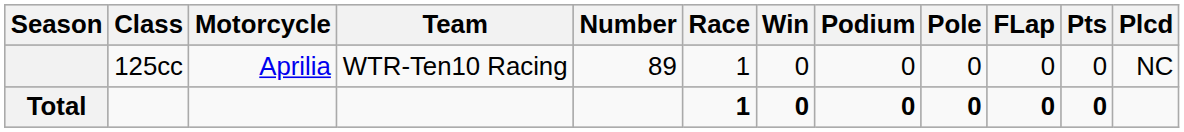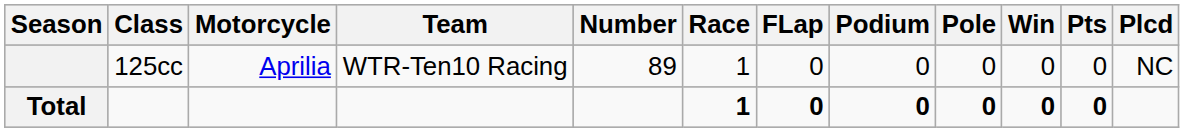columns swapped: (786, 24) <-> (1024, 24)
